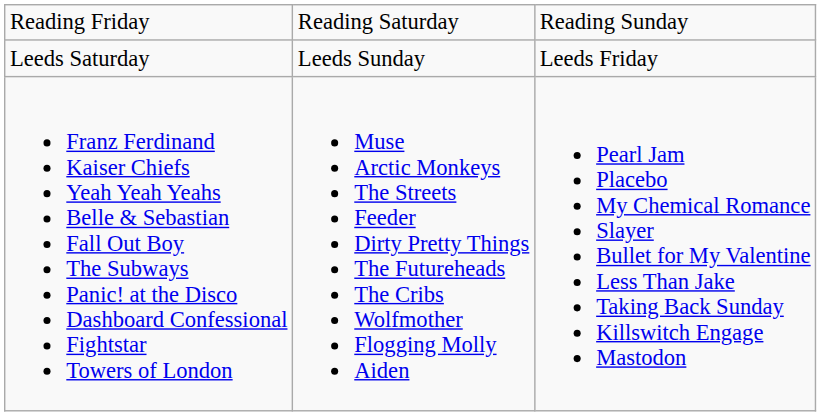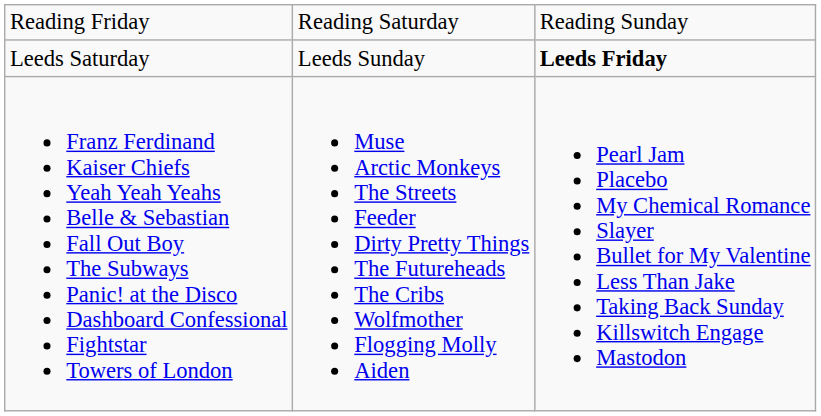(599, 58) normal -> (603, 58) bold
